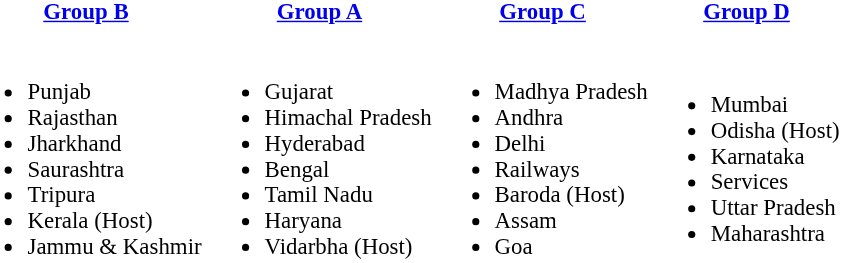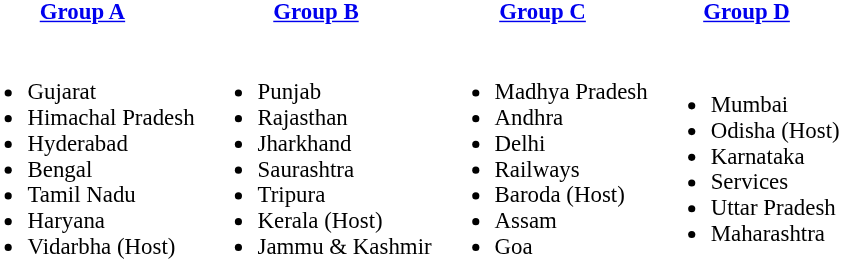columns swapped: (319, 11) <-> (86, 11)
